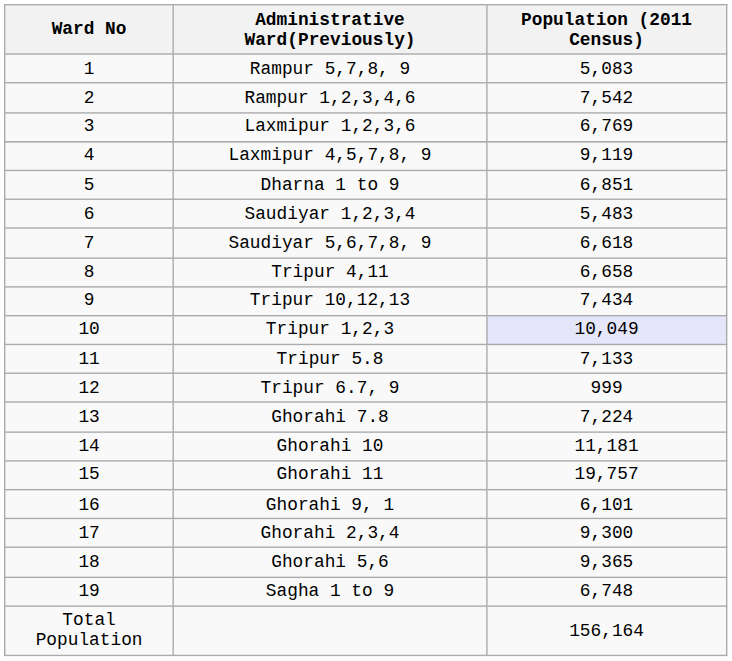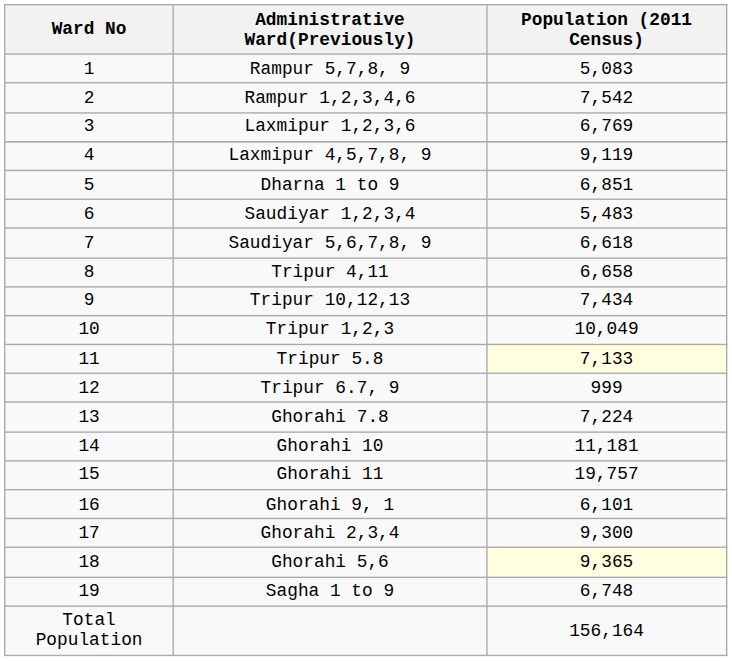(607, 330) lavender background -> (607, 330) no background
(607, 359) no background -> (607, 359) lightyellow background
(607, 562) no background -> (607, 562) lightyellow background
